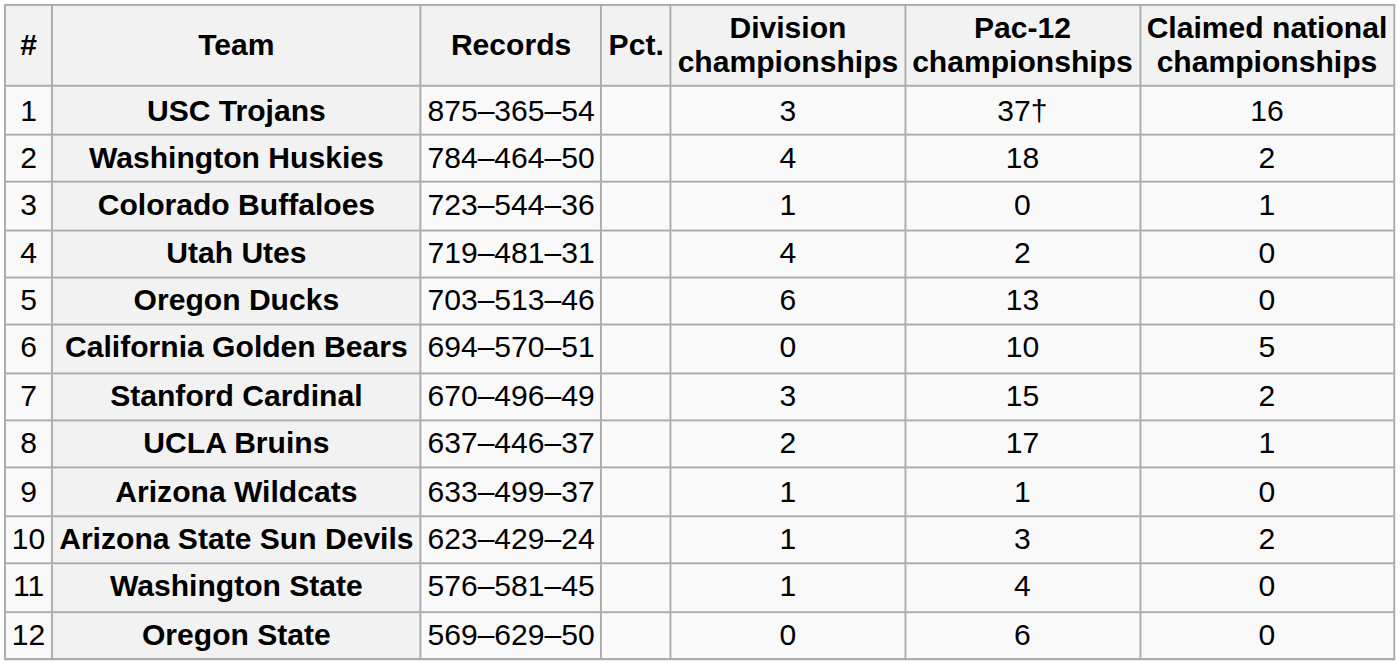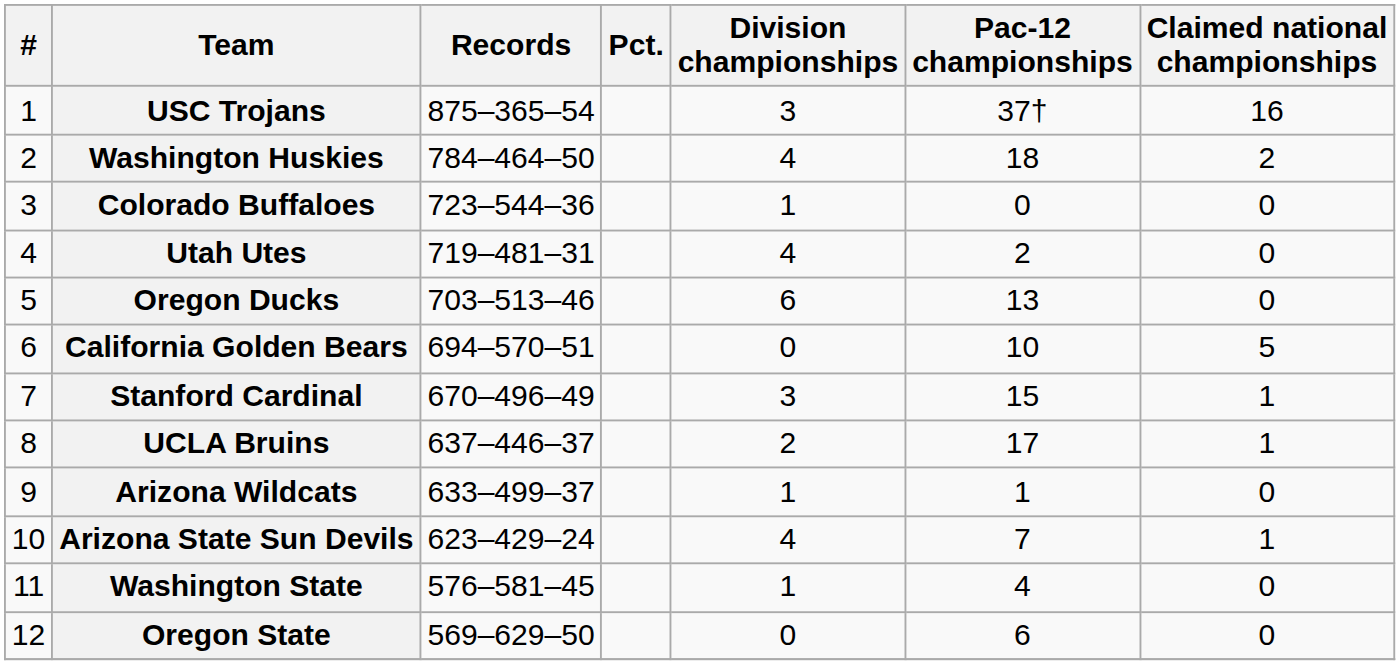(1267, 205) 1 -> (1267, 205) 0
(1267, 396) 2 -> (1267, 396) 1
(788, 539) 1 -> (788, 539) 4
(1022, 539) 3 -> (1022, 539) 7
(1267, 539) 2 -> (1267, 539) 1
